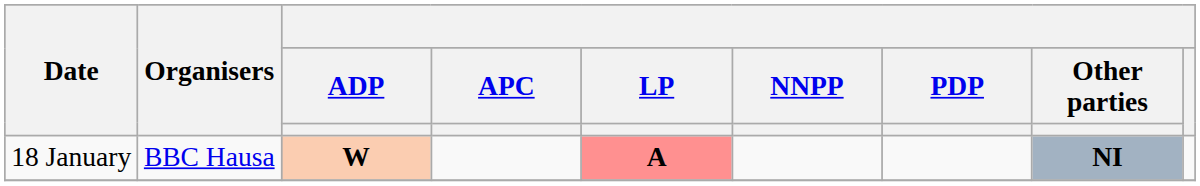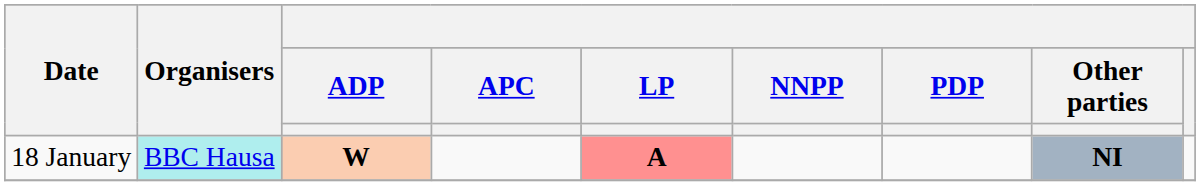(209, 157) no background -> (209, 157) paleturquoise background
